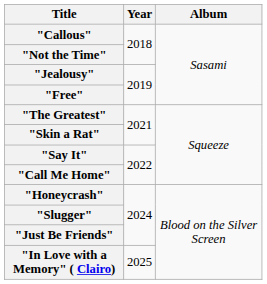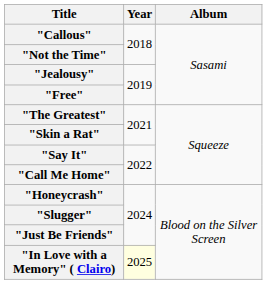(140, 262) no background -> (140, 262) lightyellow background
